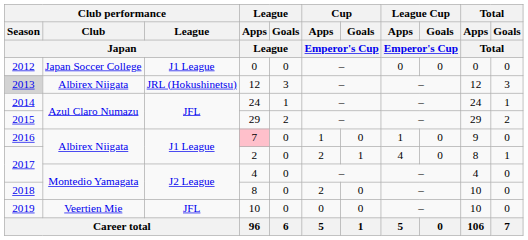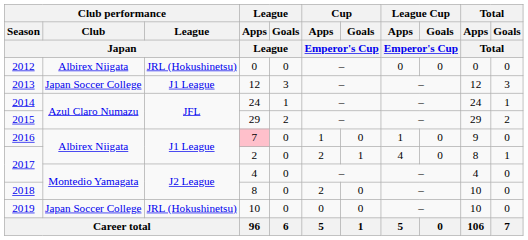(93, 66) Japan Soccer College -> (93, 66) Albirex Niigata
(192, 66) J1 League -> (192, 66) JRL (Hokushinetsu)
(23, 84) lightgrey background -> (23, 84) no background
(93, 84) Albirex Niigata -> (93, 84) Japan Soccer College
(192, 84) JRL (Hokushinetsu) -> (192, 84) J1 League
(93, 208) Veertien Mie -> (93, 208) Japan Soccer College
(192, 208) JFL -> (192, 208) JRL (Hokushinetsu)
